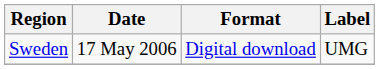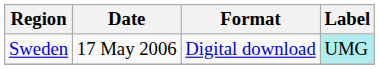(346, 49) no background -> (346, 49) paleturquoise background
